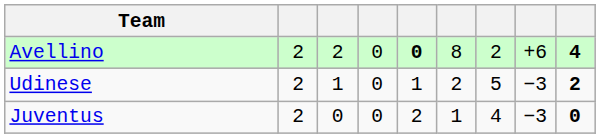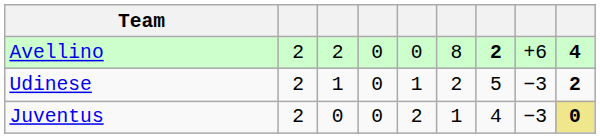(417, 53) bold -> (417, 53) normal
(496, 53) normal -> (496, 53) bold
(575, 117) no background -> (575, 117) khaki background
